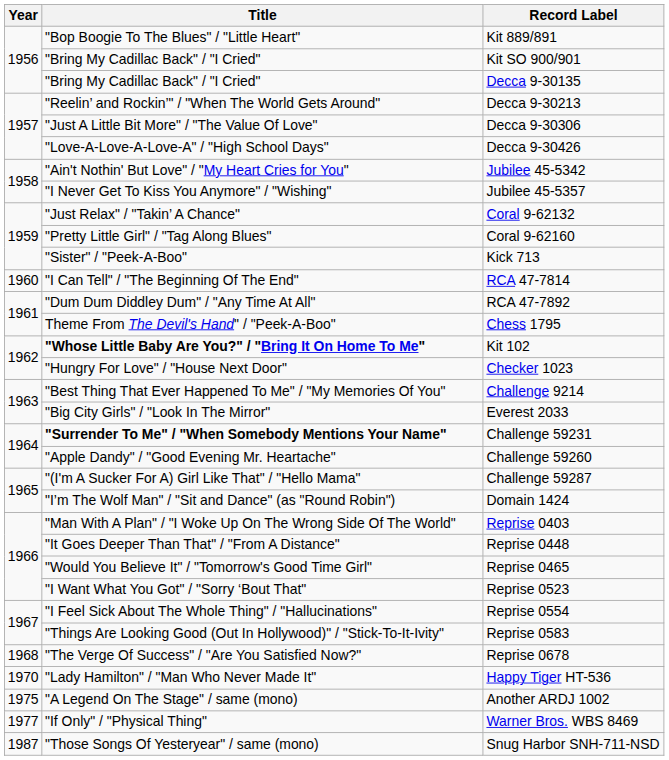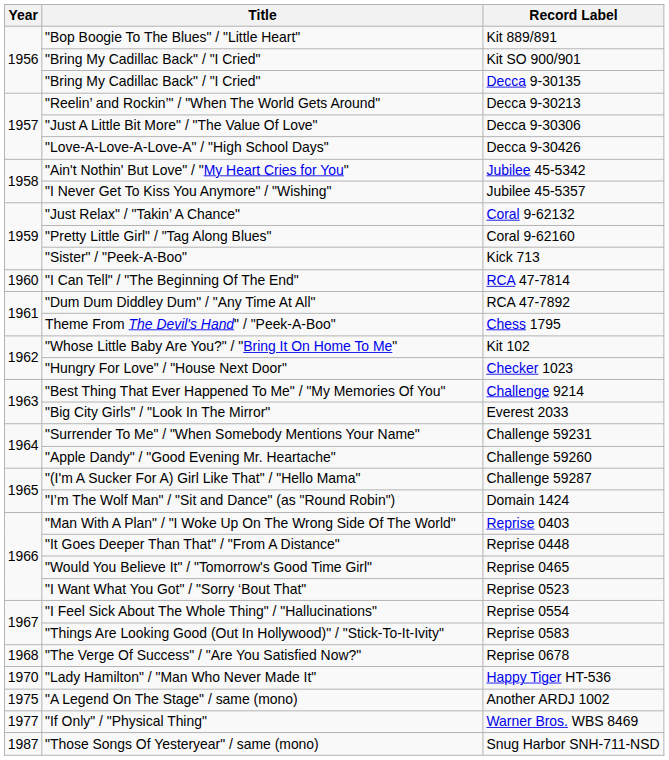(235, 346) bold -> (221, 346) normal
(246, 434) bold -> (232, 434) normal
